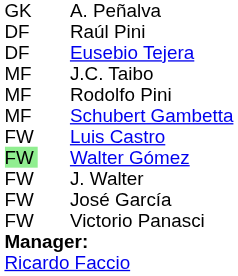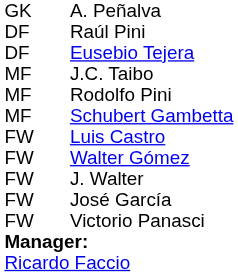(19, 157) lightgreen background -> (19, 157) no background
